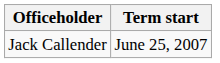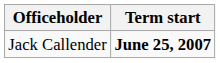(161, 44) normal -> (163, 44) bold
